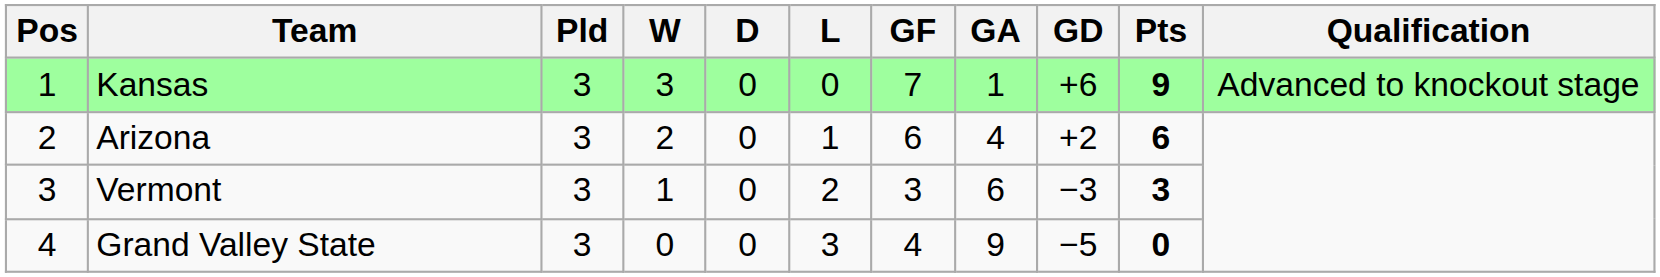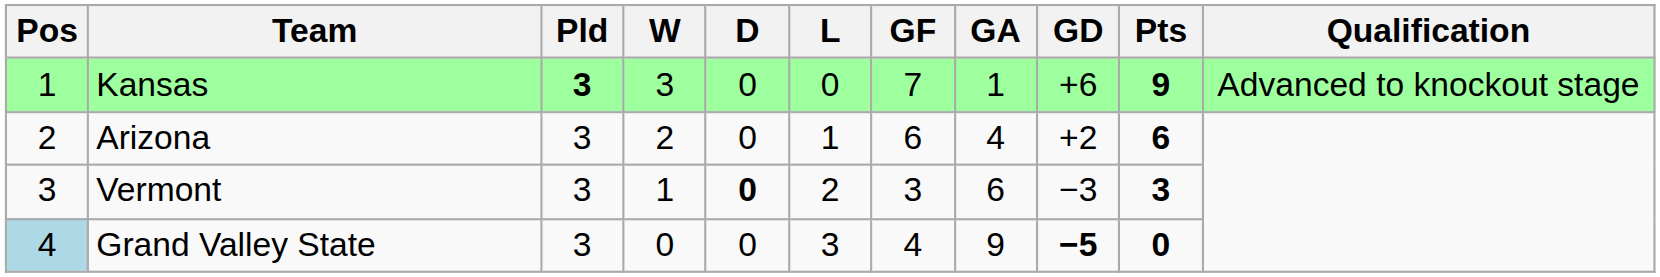(582, 84) normal -> (582, 84) bold
(748, 191) normal -> (748, 191) bold
(47, 244) no background -> (47, 244) lightblue background
(1078, 244) normal -> (1078, 244) bold
